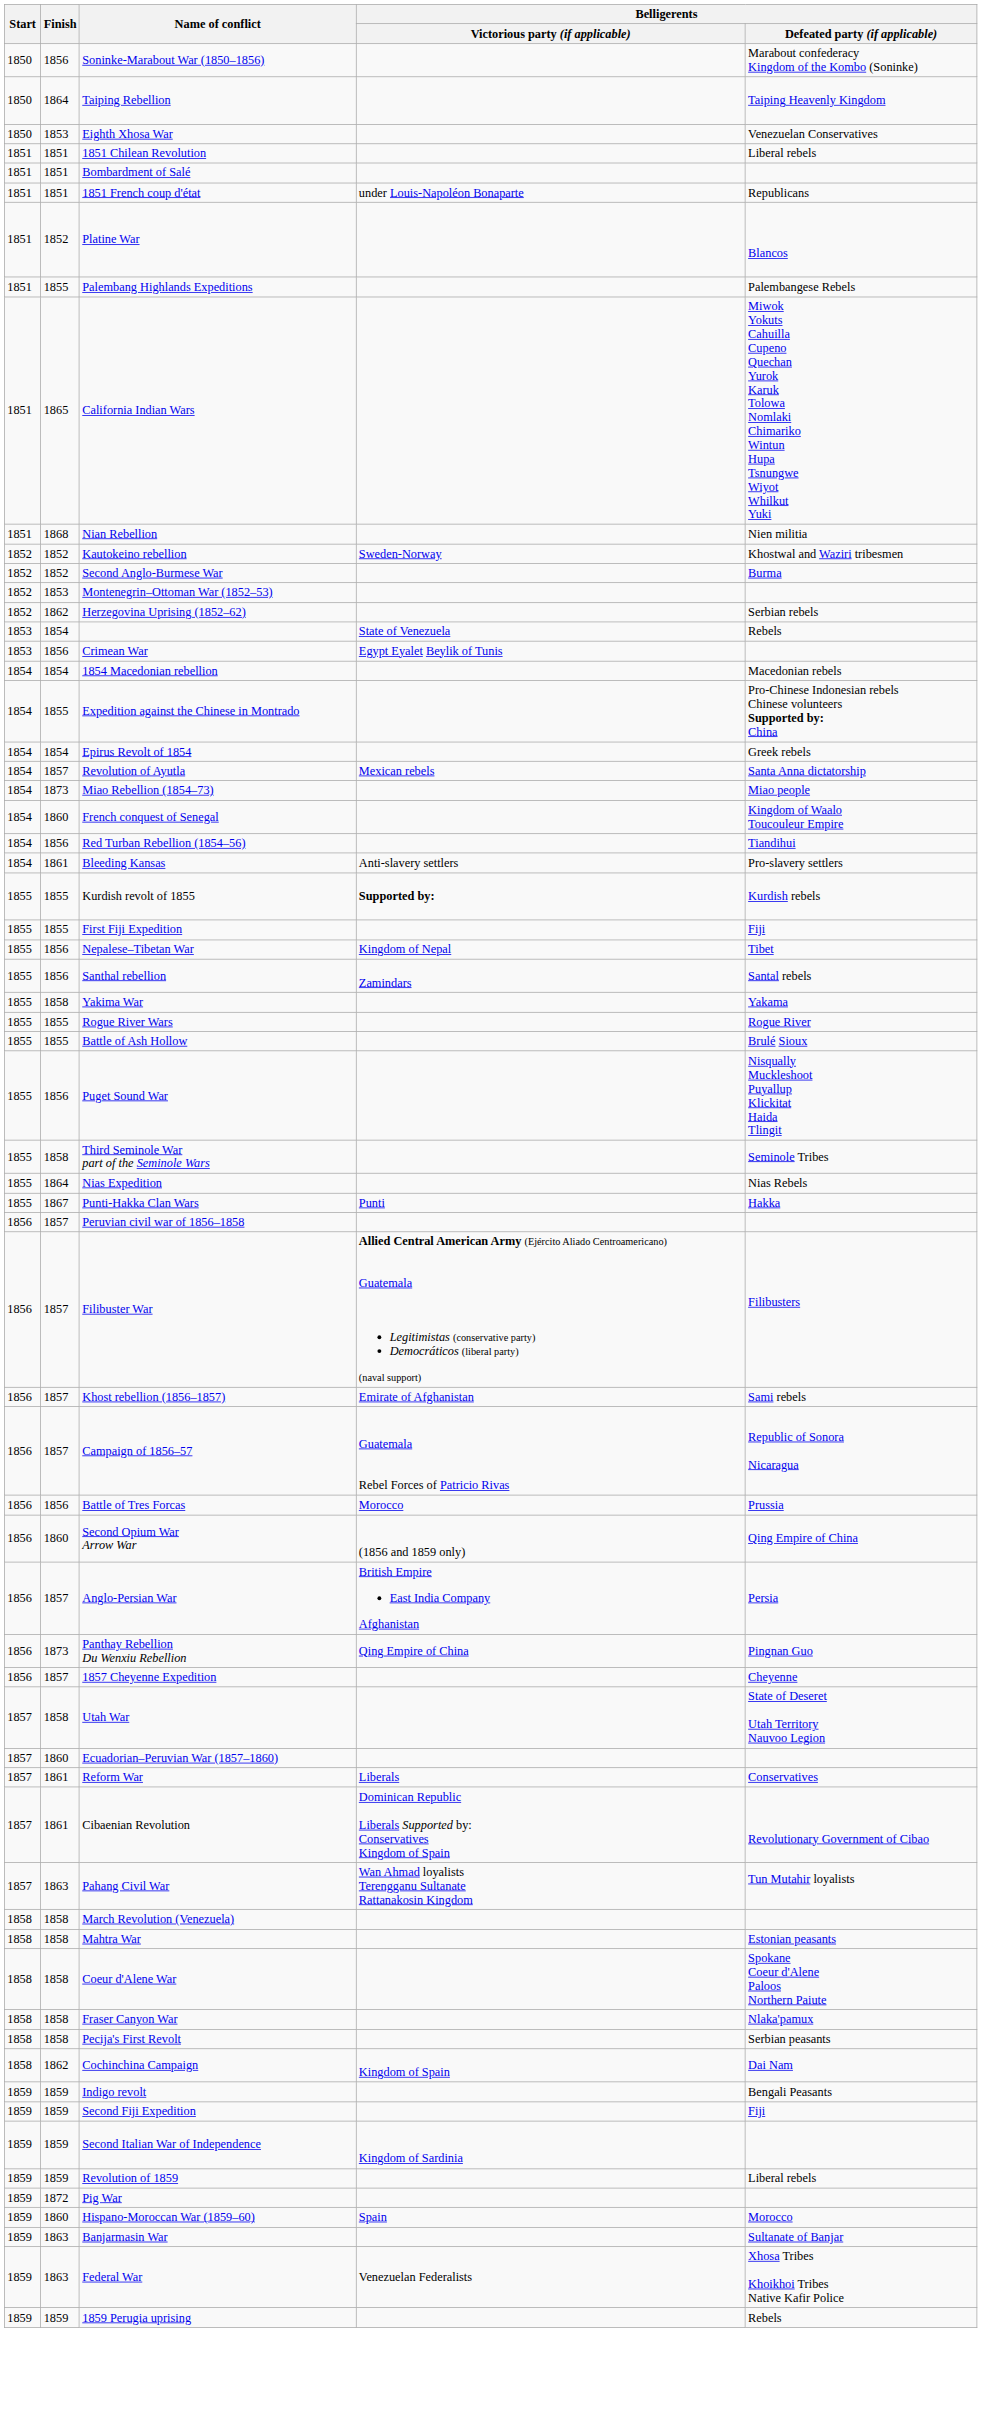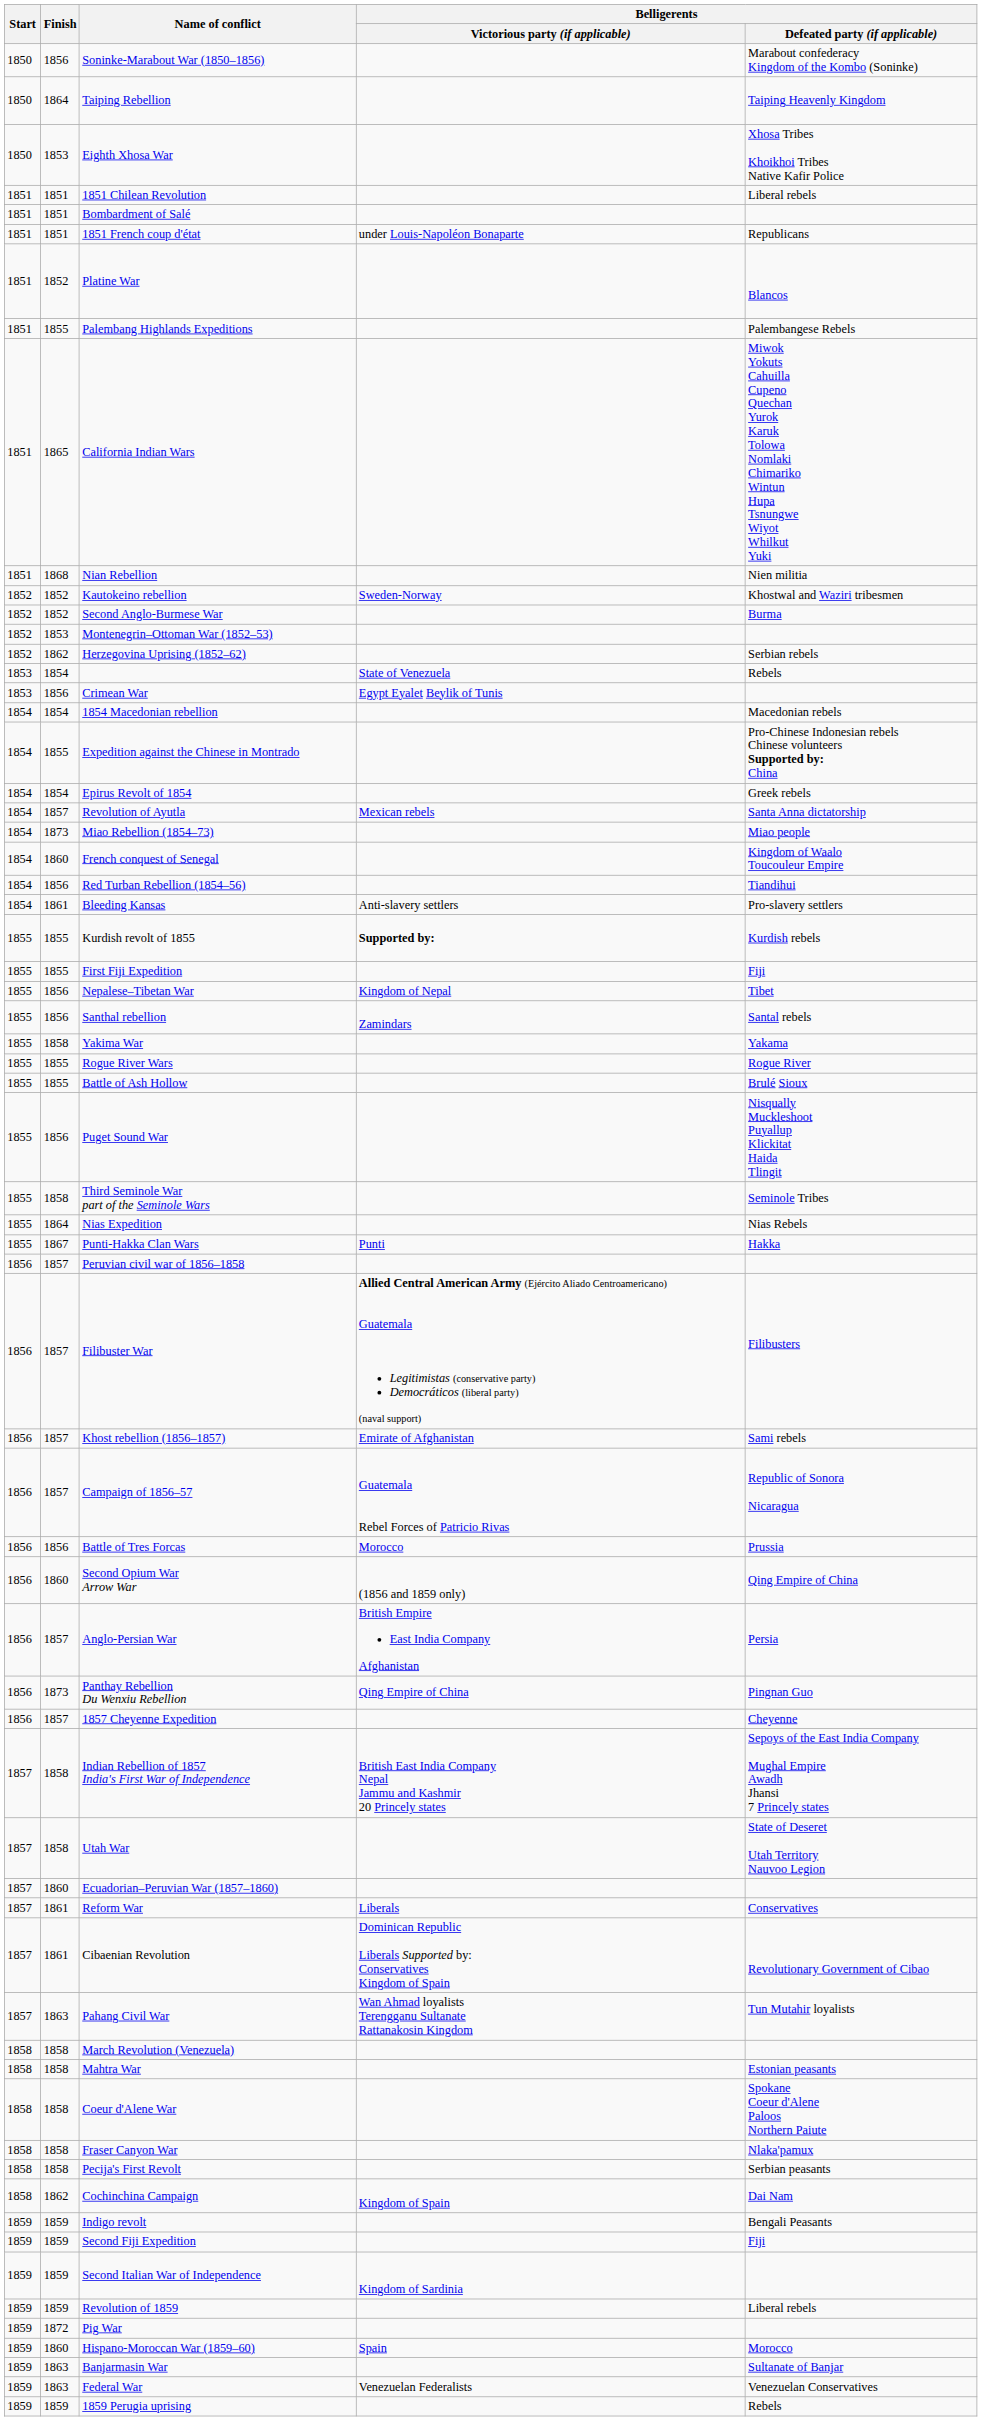(813, 134) Venezuelan Conservatives -> (796, 154) Xhosa Tribes Khoikhoi Tribes Native Kafir Police
+ row: (166, 1773)
(796, 2277) Xhosa Tribes Khoikhoi Tribes Native Kafir Police -> (813, 2386) Venezuelan Conservatives
